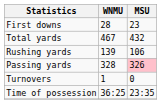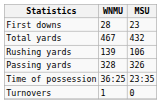(137, 65) pink background -> (137, 65) no background
rows swapped: (29, 79) <-> (51, 92)
